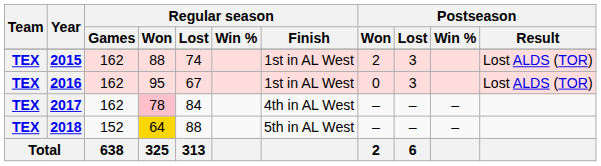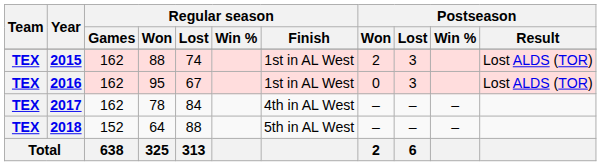(157, 105) pink background -> (157, 105) no background
(157, 128) gold background -> (157, 128) no background
